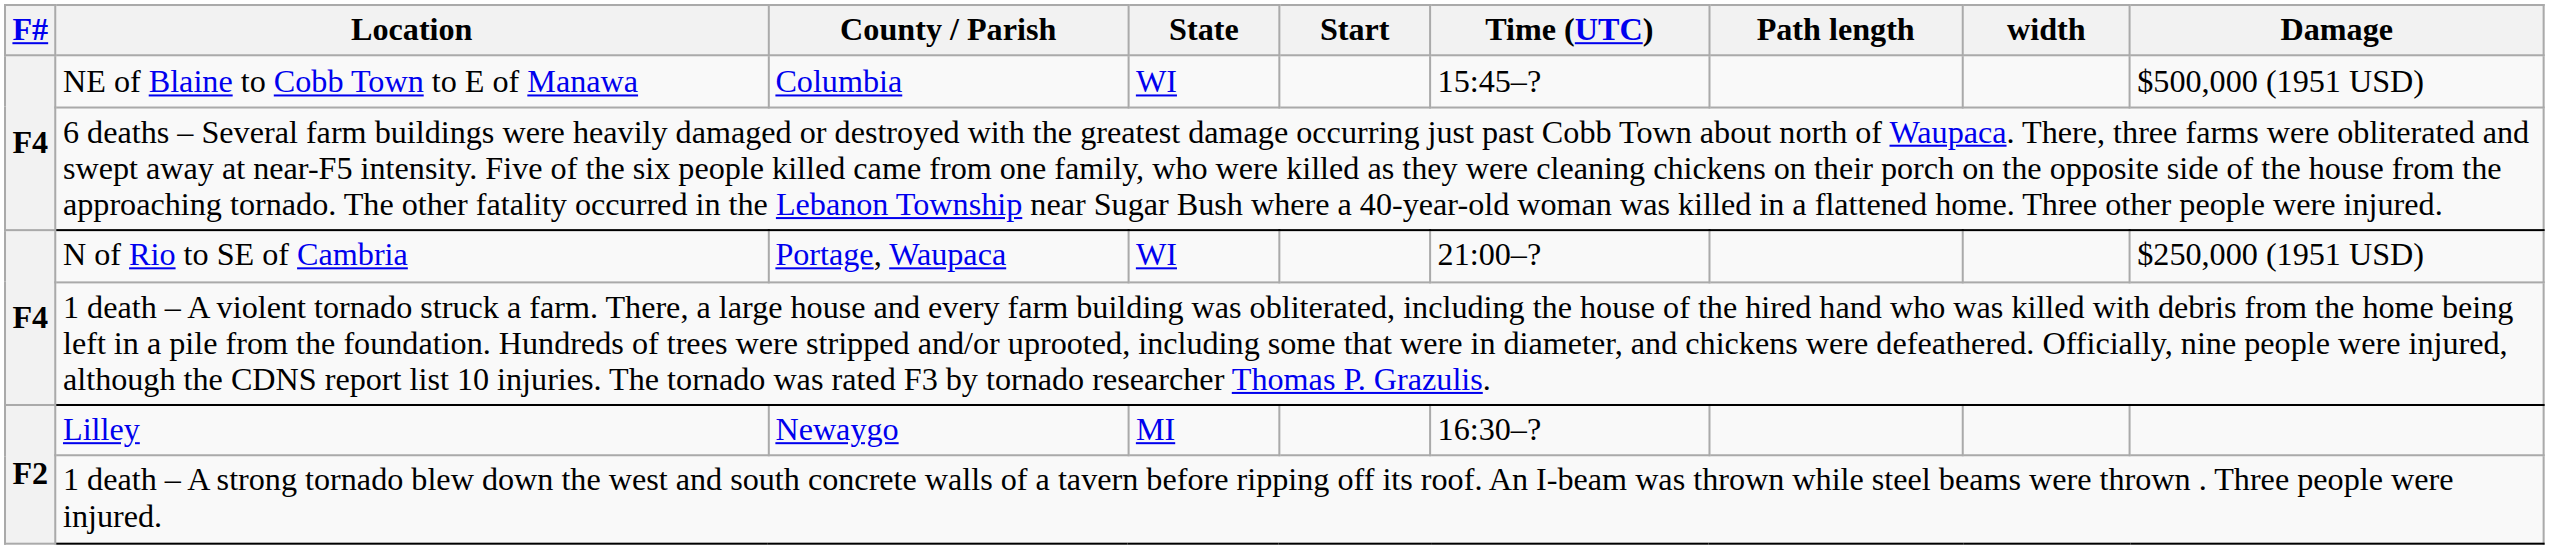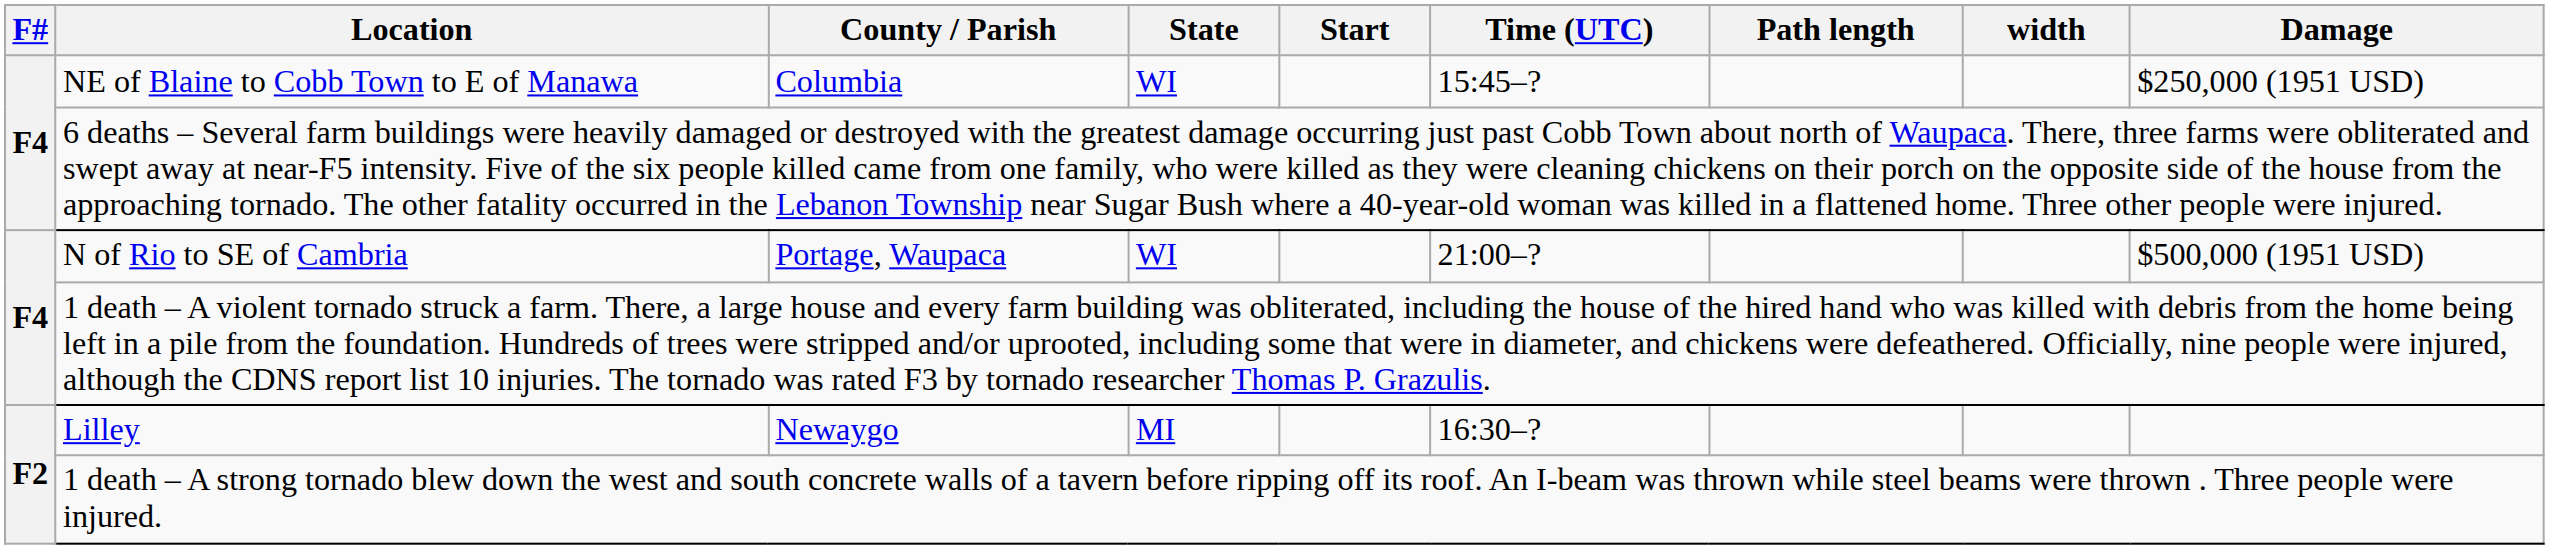(2281, 81) $500,000 (1951 USD) -> (2281, 81) $250,000 (1951 USD)
(2281, 255) $250,000 (1951 USD) -> (2281, 255) $500,000 (1951 USD)
